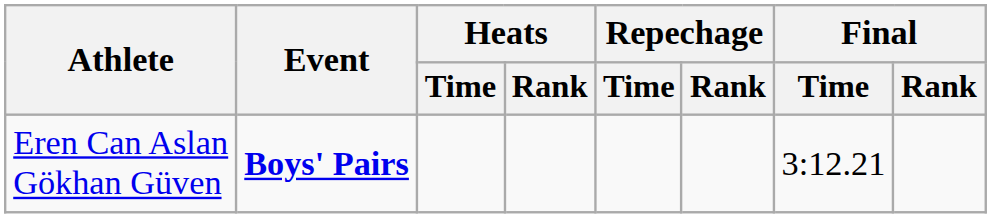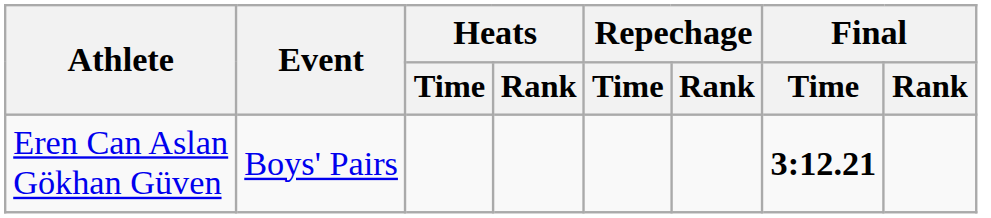(327, 163) bold -> (321, 163) normal
(833, 163) normal -> (823, 163) bold
